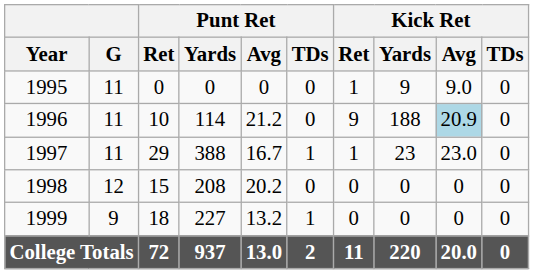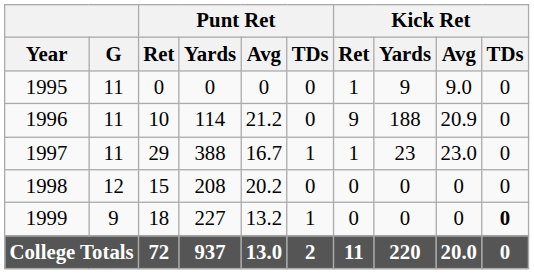(459, 119) lightblue background -> (459, 119) no background
(505, 218) normal -> (505, 218) bold
